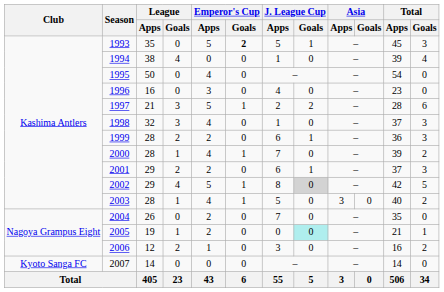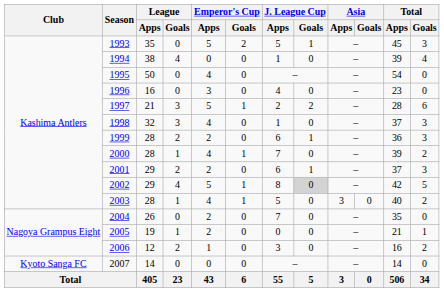(244, 43) bold -> (244, 43) normal
(311, 232) paleturquoise background -> (311, 232) no background
